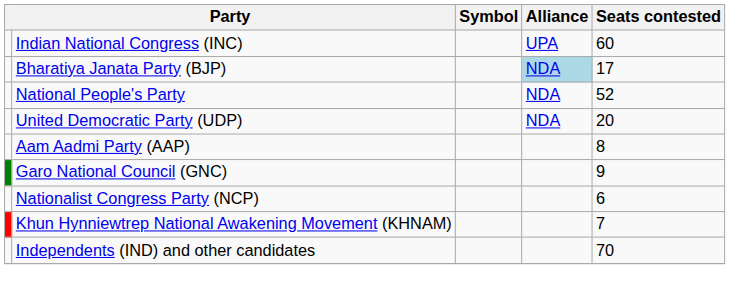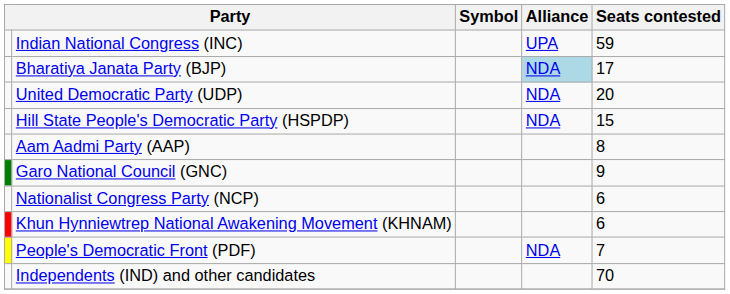(605, 43) 60 -> (605, 43) 59
- row: (100, 95)
+ row: (182, 120)
(600, 224) 7 -> (600, 224) 6
+ row: (136, 250)
